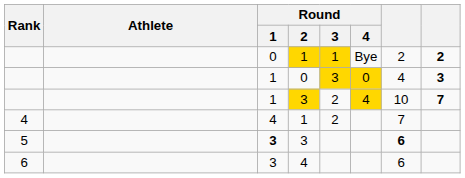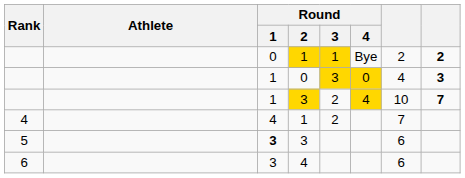(401, 141) bold -> (401, 141) normal
